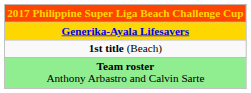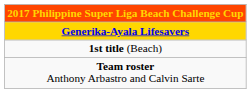(125, 72) lightgreen background -> (125, 72) no background
